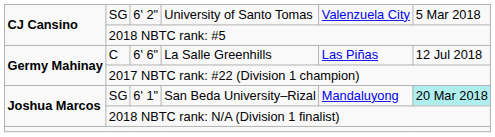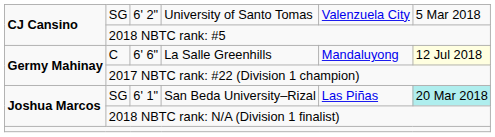(350, 55) Las Piñas -> (360, 55) Mandaluyong
(449, 55) no background -> (449, 55) lightyellow background
(360, 96) Mandaluyong -> (350, 96) Las Piñas
